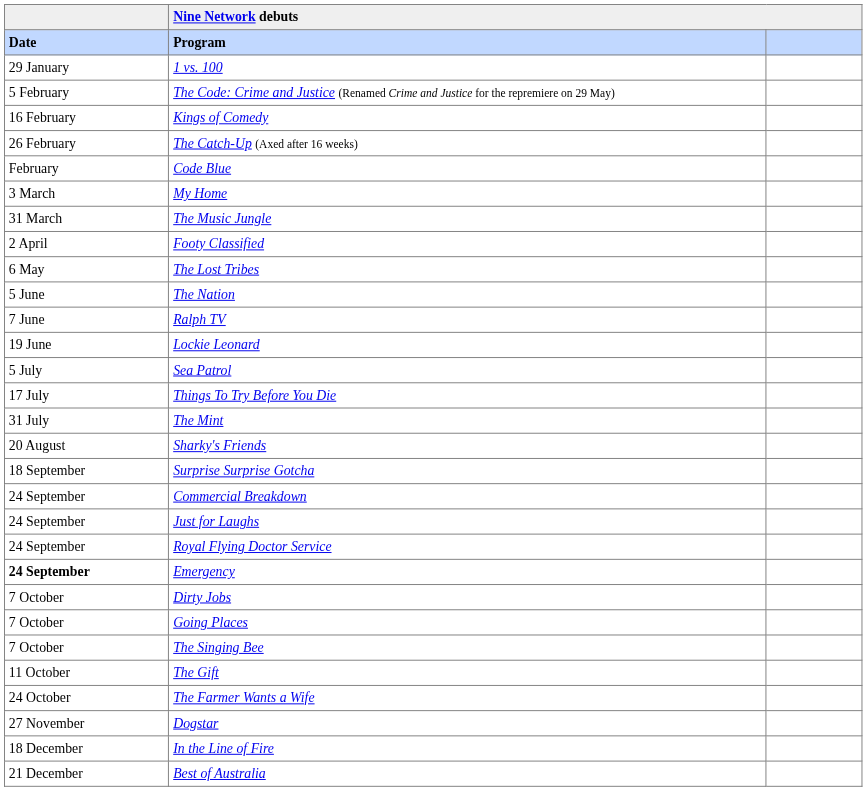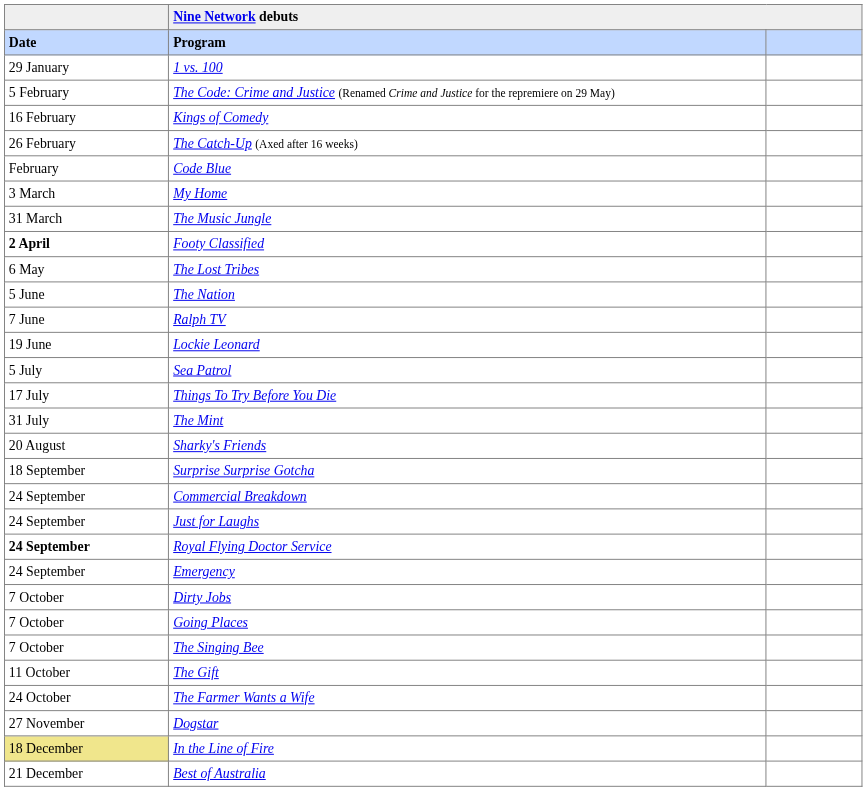(28, 244) normal -> (29, 244) bold
(47, 546) normal -> (49, 546) bold
(49, 571) bold -> (47, 571) normal
(46, 748) no background -> (46, 748) khaki background
